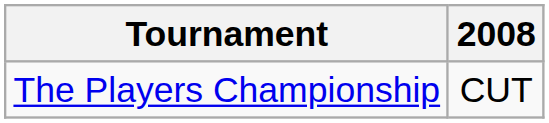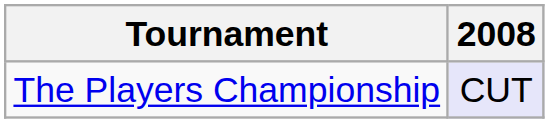(496, 90) no background -> (496, 90) lavender background
